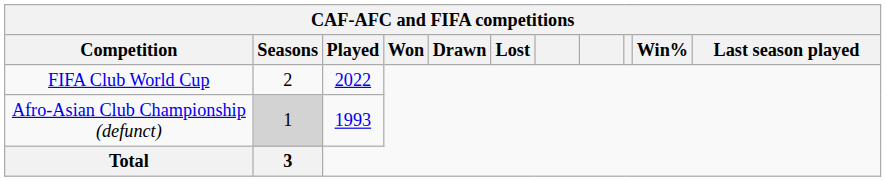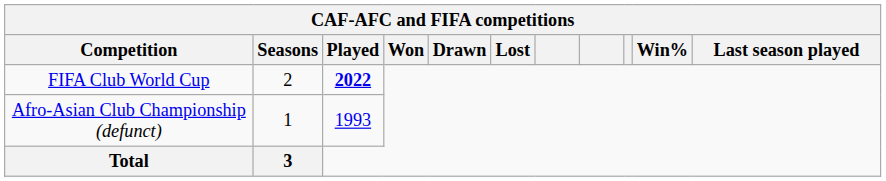(353, 79) normal -> (353, 79) bold
(288, 120) lightgrey background -> (288, 120) no background
